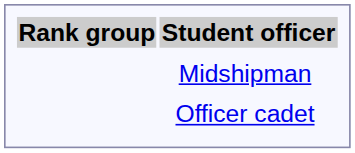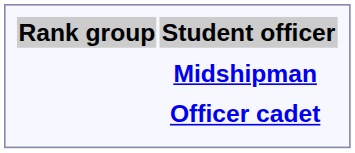(245, 73) normal -> (245, 73) bold
(245, 113) normal -> (245, 113) bold
